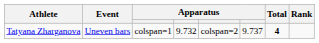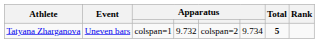(253, 31) 9.737 -> (253, 31) 9.734
(277, 31) 4 -> (277, 31) 5
